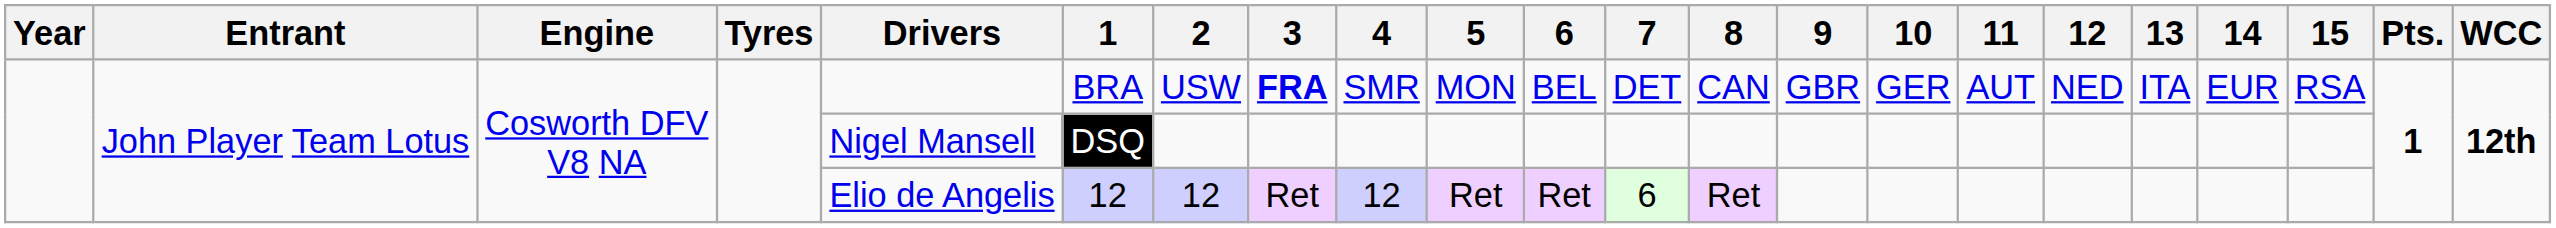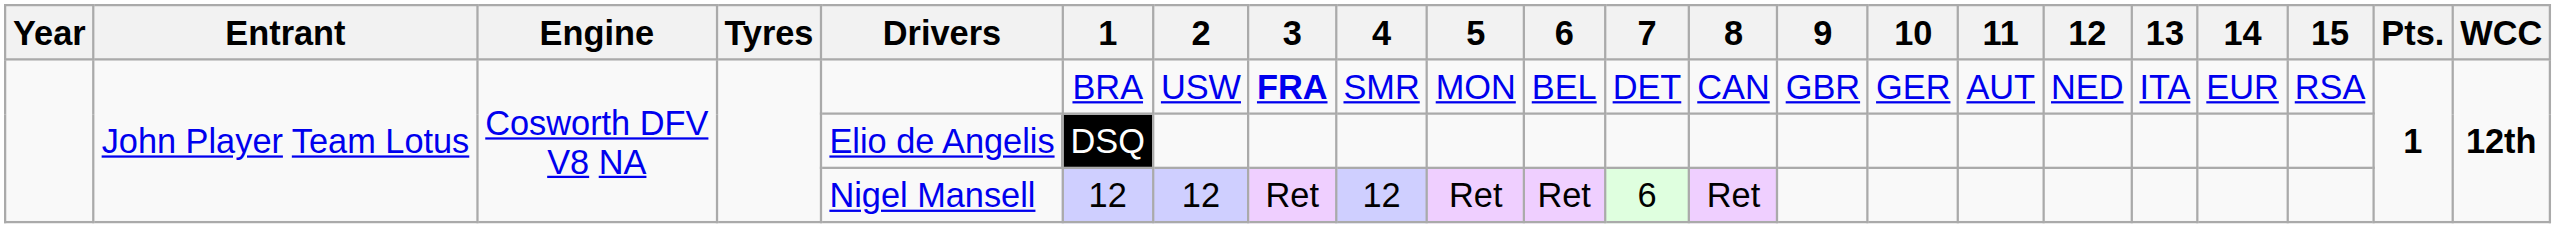(932, 141) Nigel Mansell -> (942, 141) Elio de Angelis
(942, 196) Elio de Angelis -> (932, 196) Nigel Mansell
